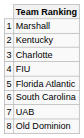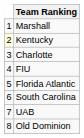(9, 41) no background -> (9, 41) lightyellow background
